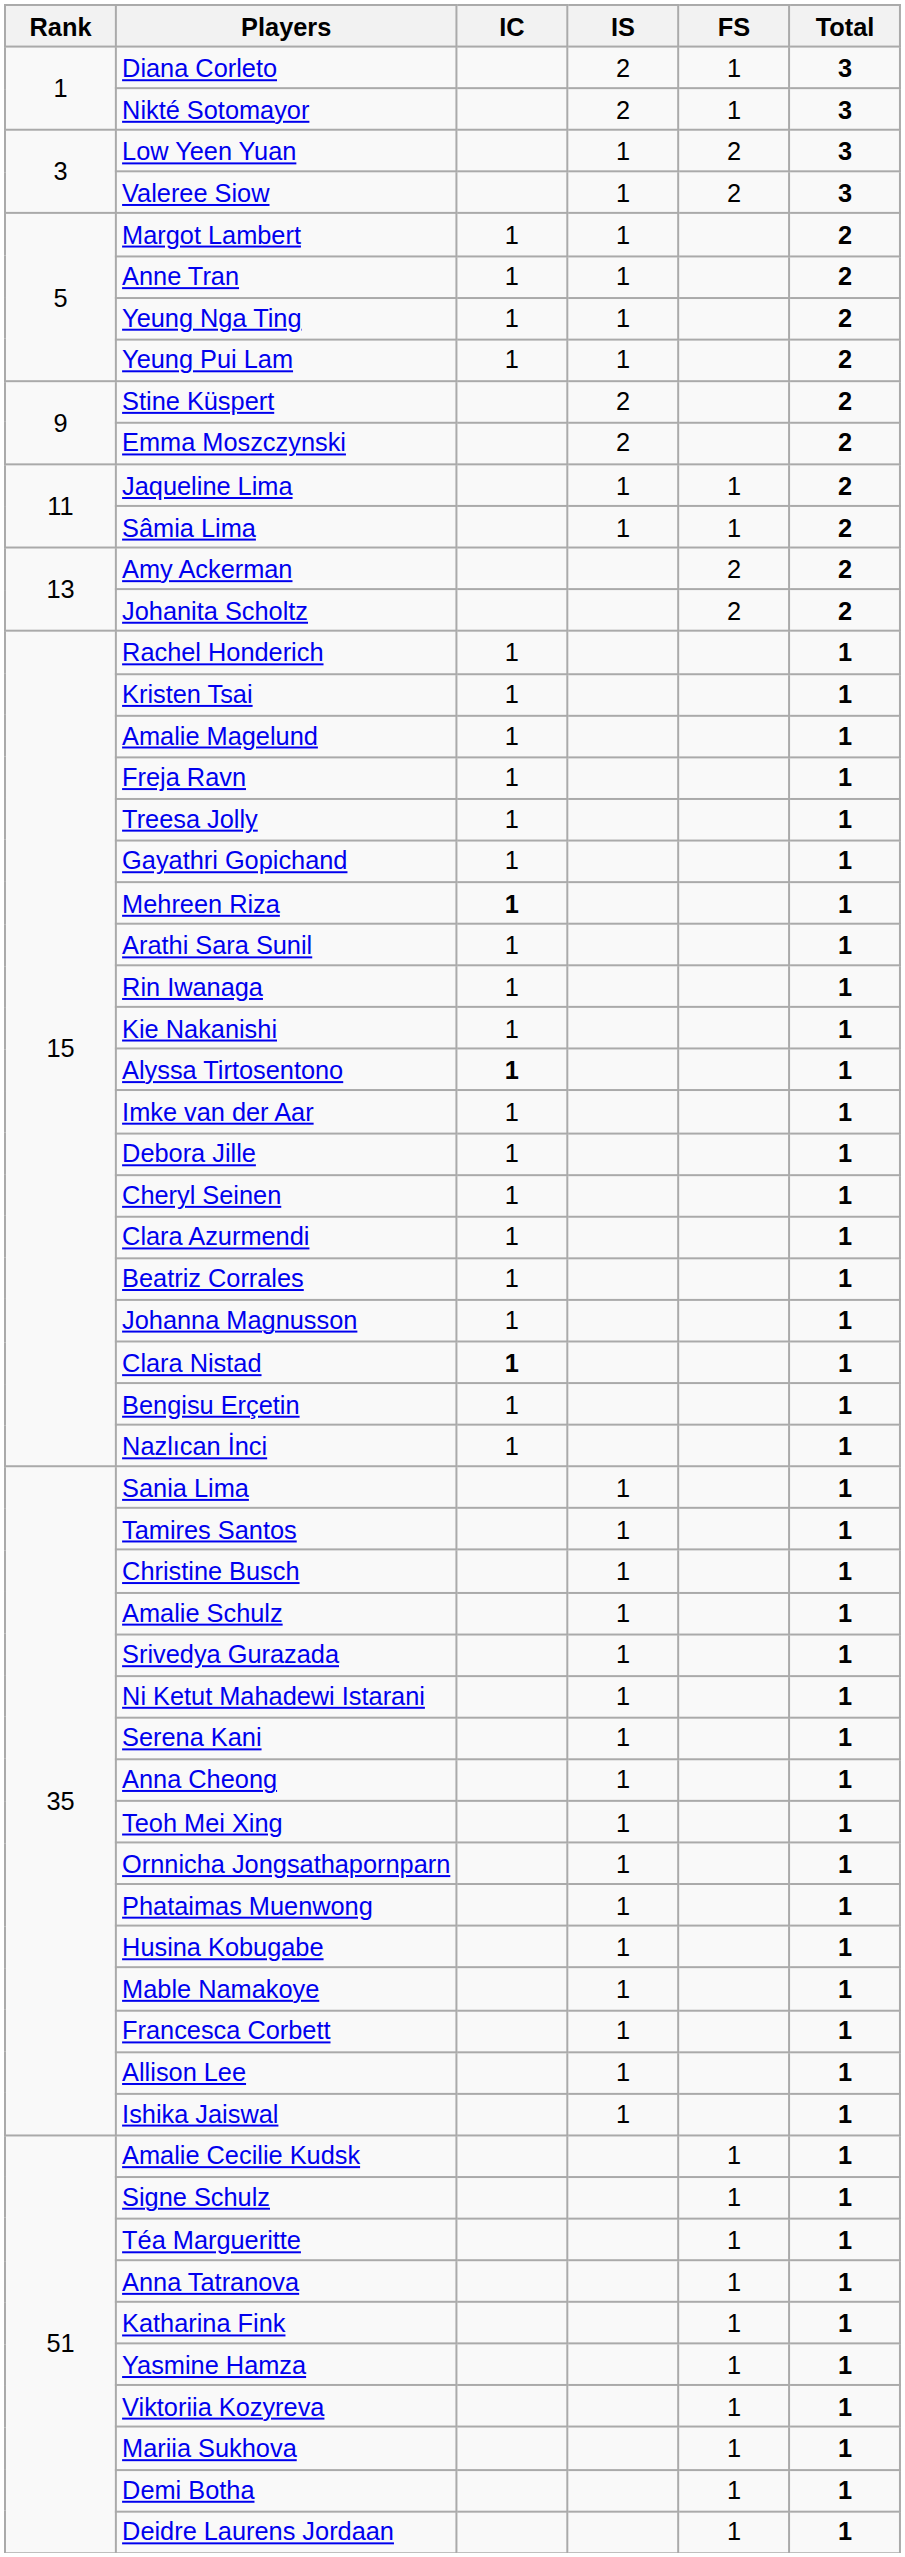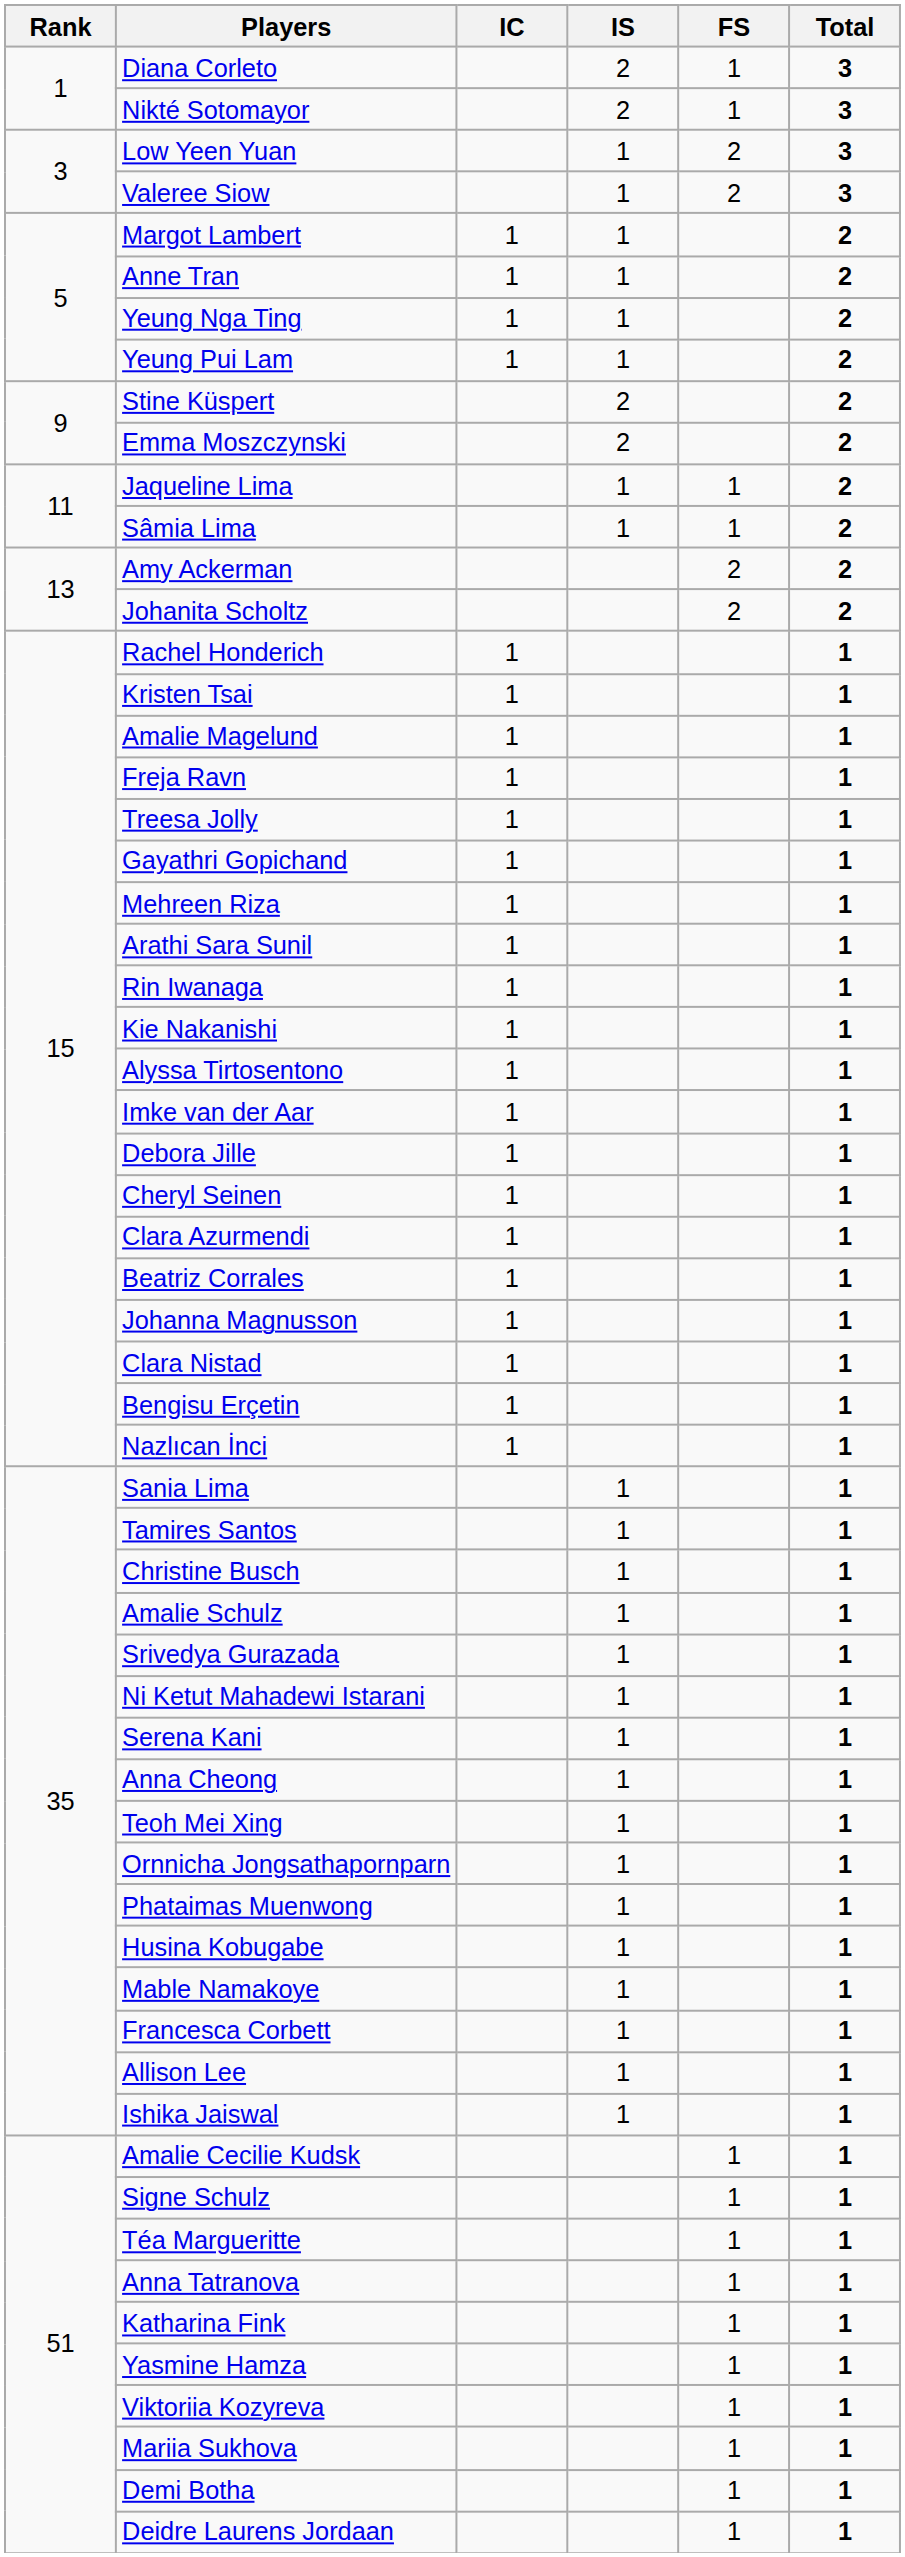(512, 903) bold -> (512, 903) normal
(512, 1070) bold -> (512, 1070) normal
(512, 1362) bold -> (512, 1362) normal
